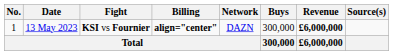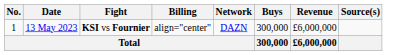(186, 27) bold -> (183, 27) normal
(321, 27) bold -> (315, 27) normal
